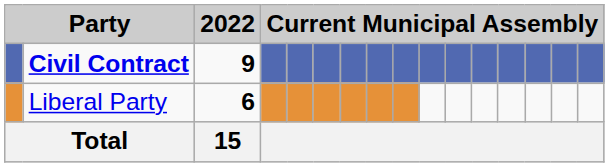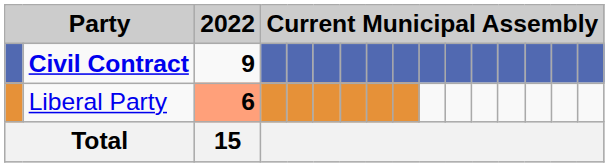(248, 102) no background -> (248, 102) lightsalmon background
